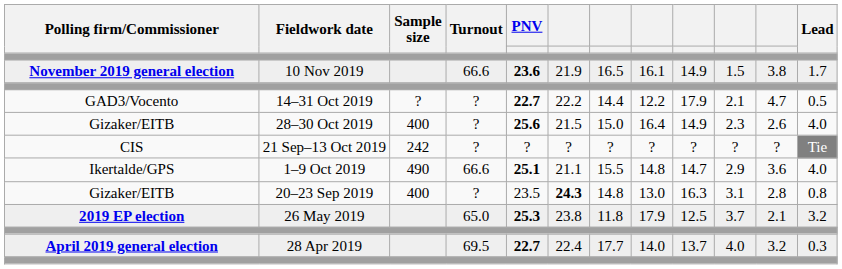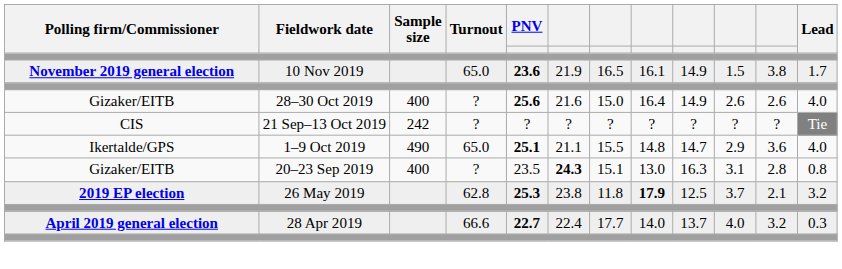(476, 71) 66.6 -> (476, 71) 65.0
- row: (132, 101)
(569, 124) 21.5 -> (569, 101) 21.6
(735, 124) 2.3 -> (735, 101) 2.6
(476, 169) 66.6 -> (476, 147) 65.0
(610, 192) 14.8 -> (610, 169) 15.1
(476, 215) 65.0 -> (476, 192) 62.8
(652, 215) normal -> (652, 192) bold
(476, 245) 69.5 -> (476, 222) 66.6
